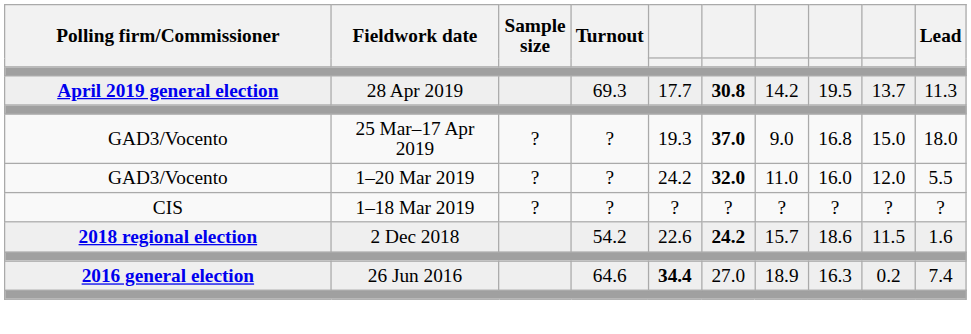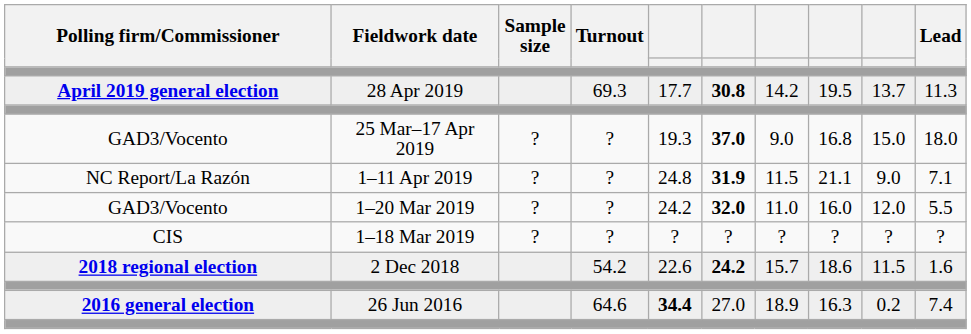+ row: (168, 178)
